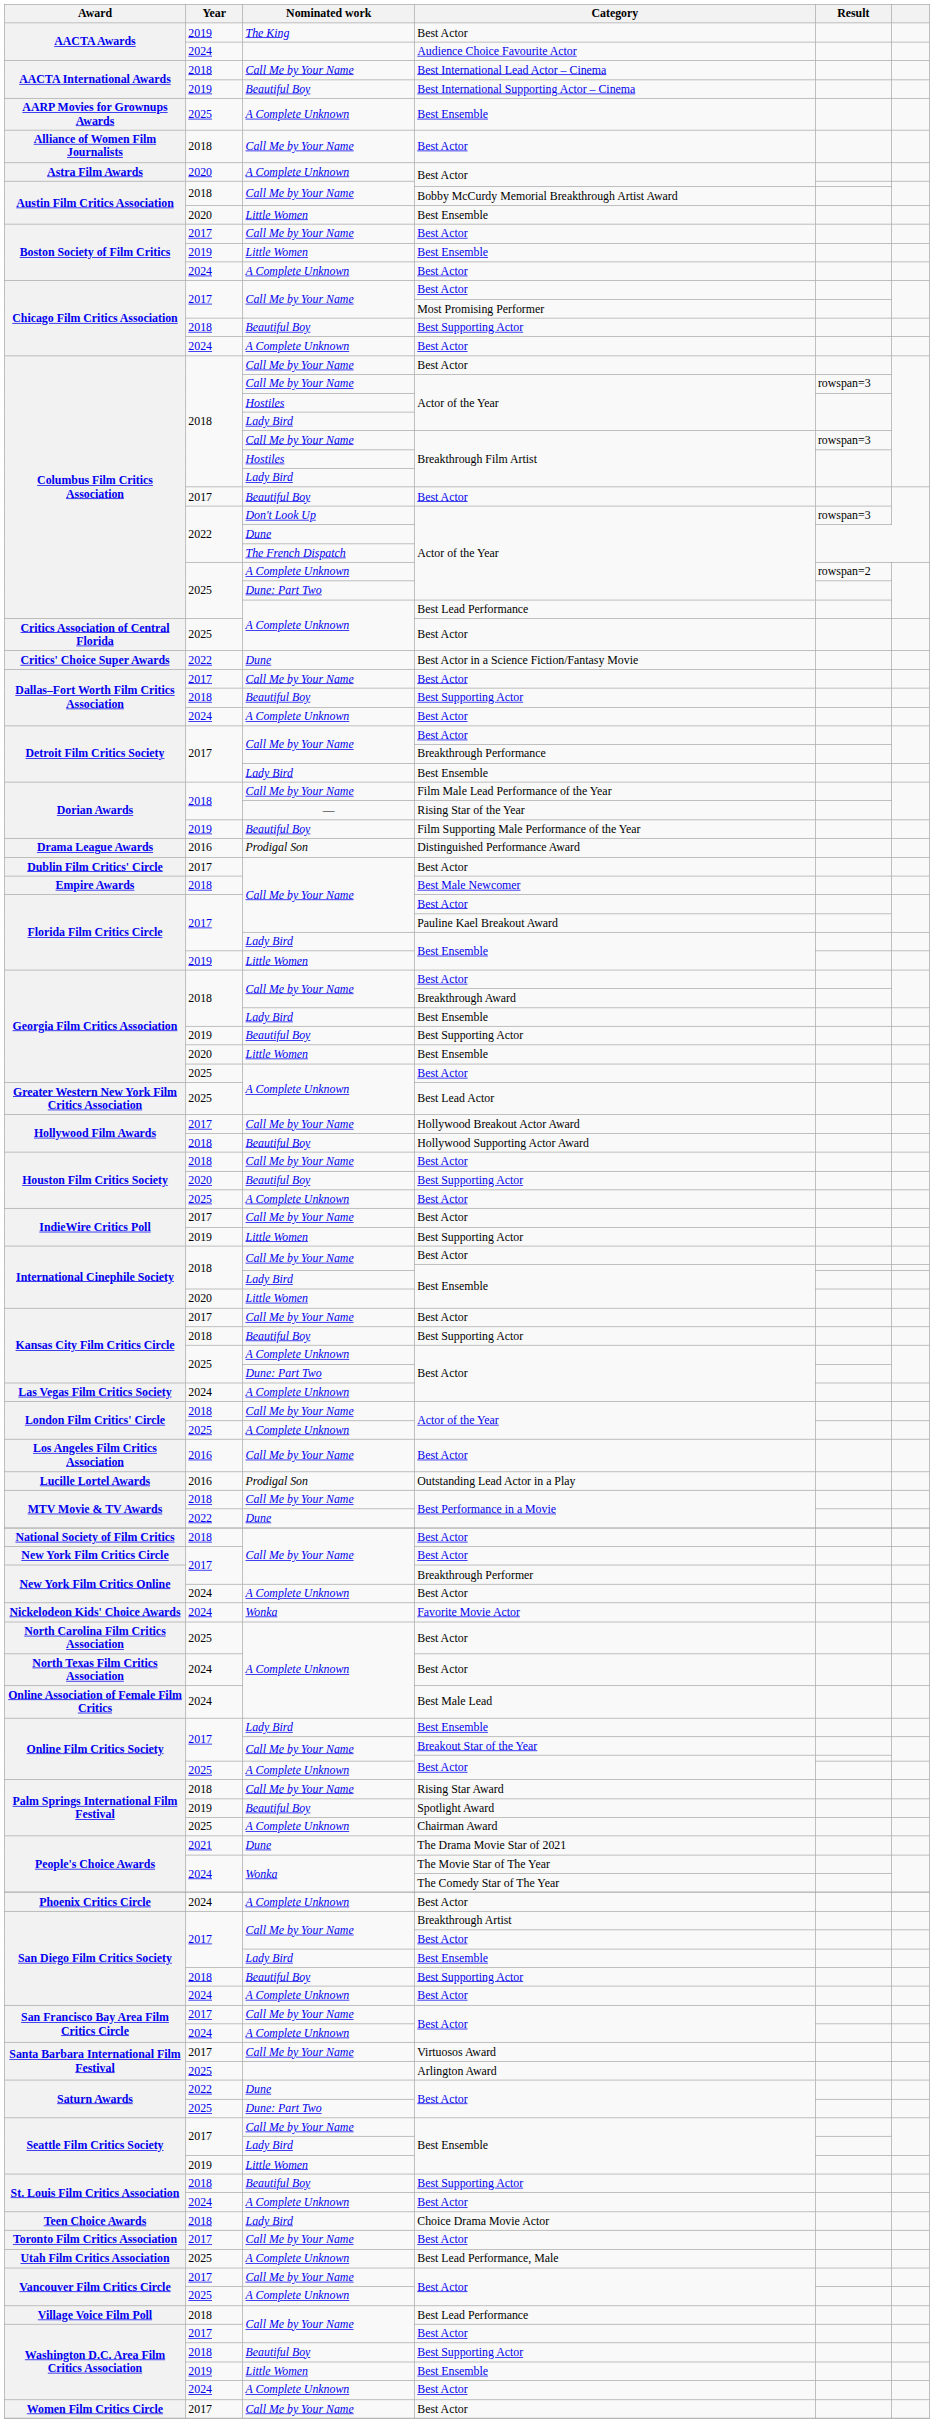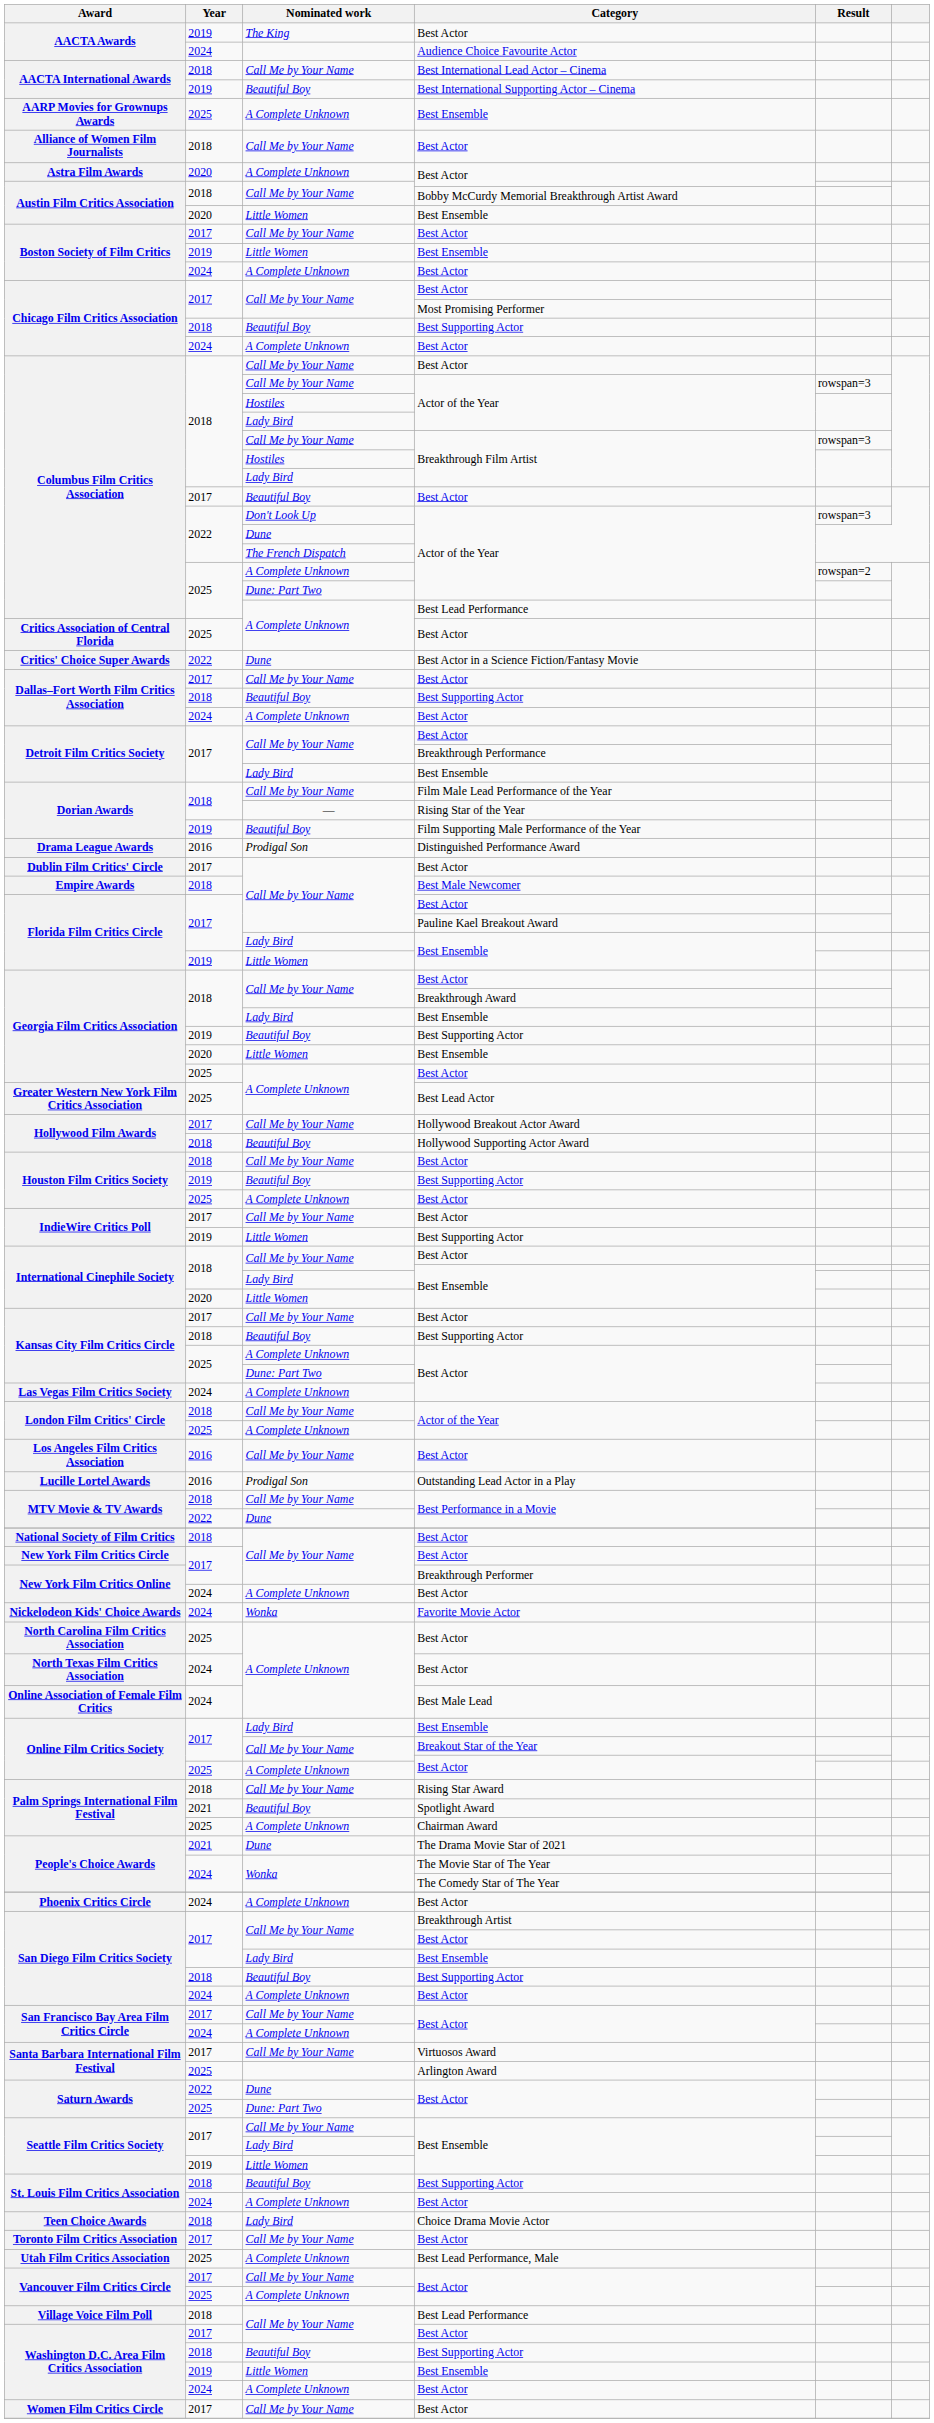(200, 1180) 2020 -> (200, 1180) 2019
(200, 1808) 2019 -> (200, 1808) 2021
